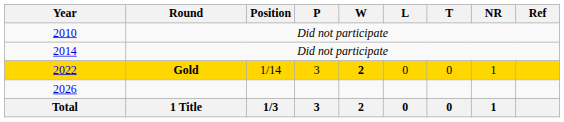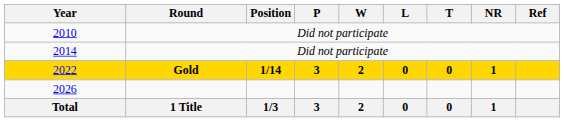(271, 70) normal -> (271, 70) bold
(317, 70) normal -> (317, 70) bold
(405, 70) normal -> (405, 70) bold
(449, 70) normal -> (449, 70) bold
(493, 70) normal -> (493, 70) bold
